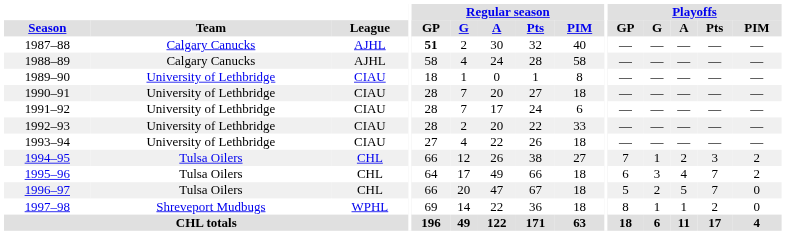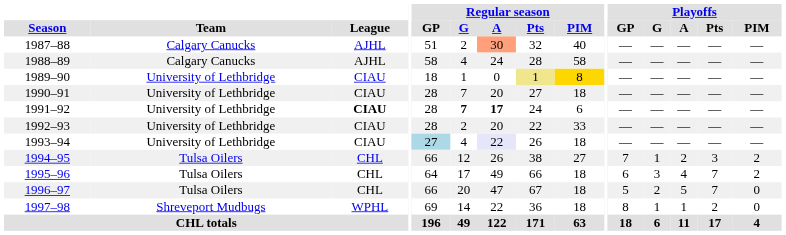(431, 44) bold -> (431, 44) normal
(497, 44) no background -> (497, 44) lightsalmon background
(535, 76) no background -> (535, 76) khaki background
(580, 76) no background -> (580, 76) gold background
(370, 109) normal -> (370, 109) bold
(464, 109) normal -> (464, 109) bold
(497, 109) normal -> (497, 109) bold
(431, 141) no background -> (431, 141) lightblue background
(497, 141) no background -> (497, 141) lavender background
